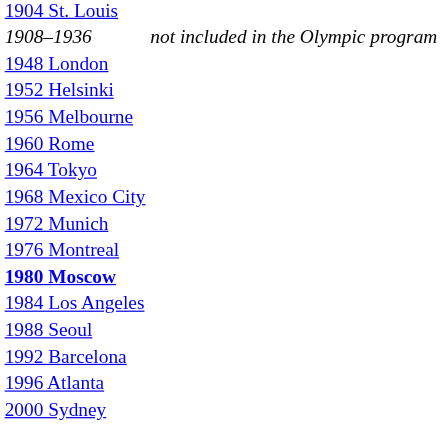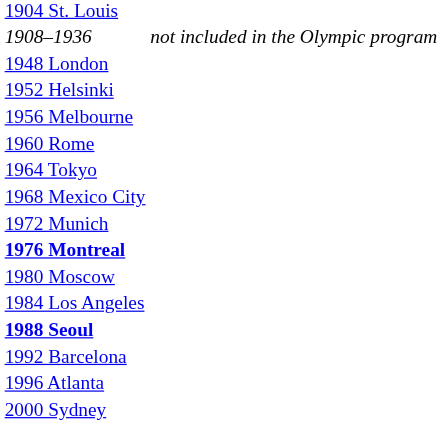(62, 249) normal -> (65, 249) bold
(60, 276) bold -> (60, 276) normal
(48, 329) normal -> (49, 329) bold
